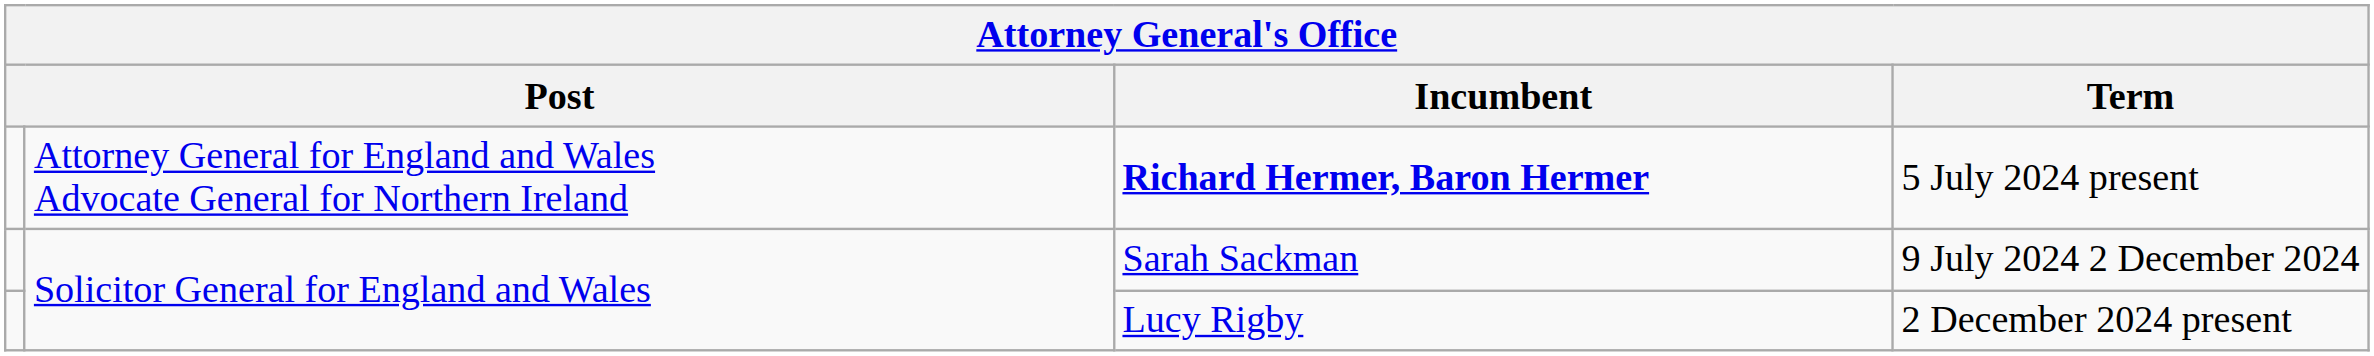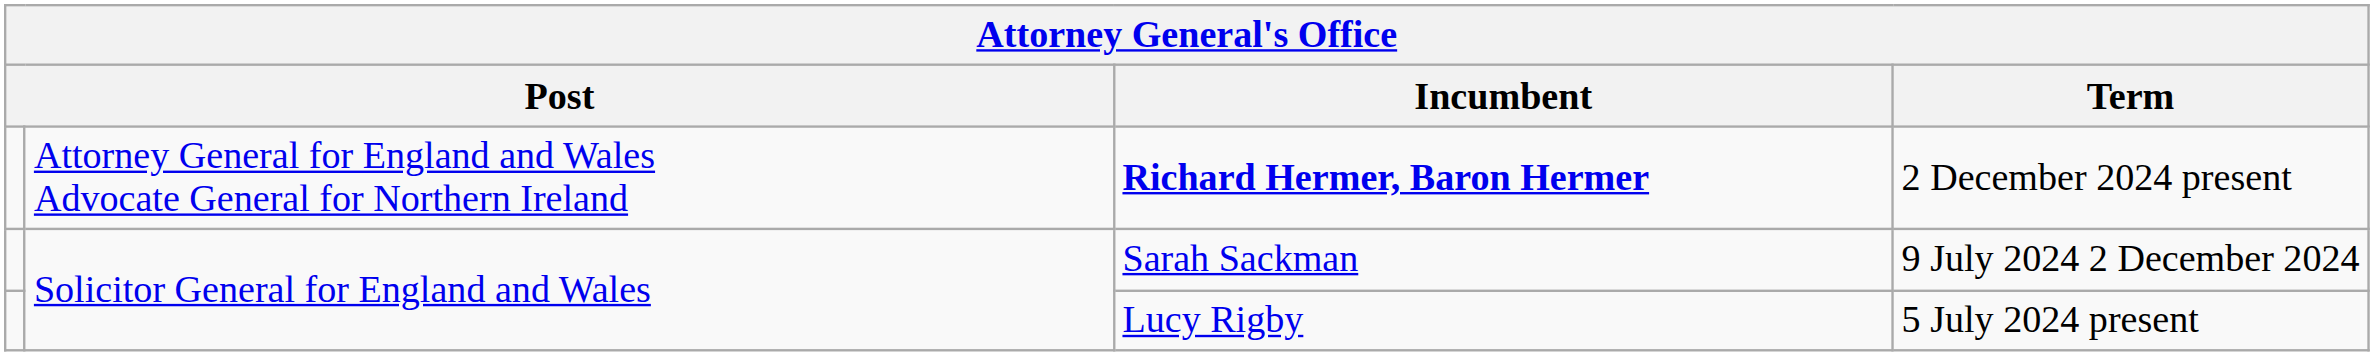(2050, 176) 5 July 2024 present -> (2097, 176) 2 December 2024 present
(2097, 319) 2 December 2024 present -> (2050, 319) 5 July 2024 present
